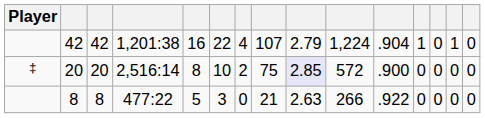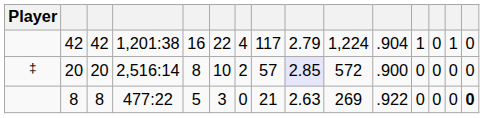(269, 43) 107 -> (268, 43) 117
(269, 71) 75 -> (268, 71) 57
(350, 99) 266 -> (348, 99) 269
(471, 99) normal -> (470, 99) bold
